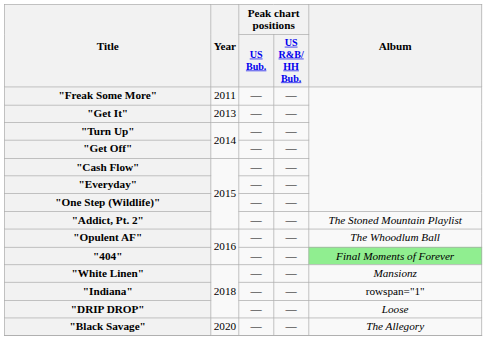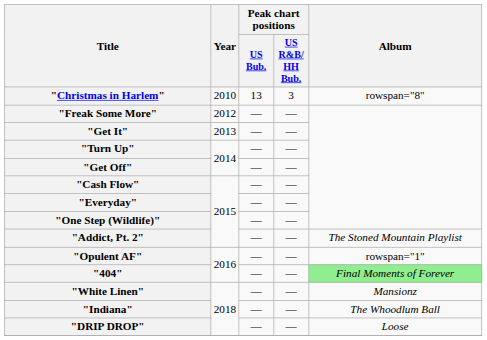+ row: (108, 96)
(225, 96) 2011 -> (225, 113) 2012
(395, 238) The Whoodlum Ball -> (395, 255) rowspan="1"
(395, 291) rowspan="1" -> (395, 309) The Whoodlum Ball
- row: (108, 326)
